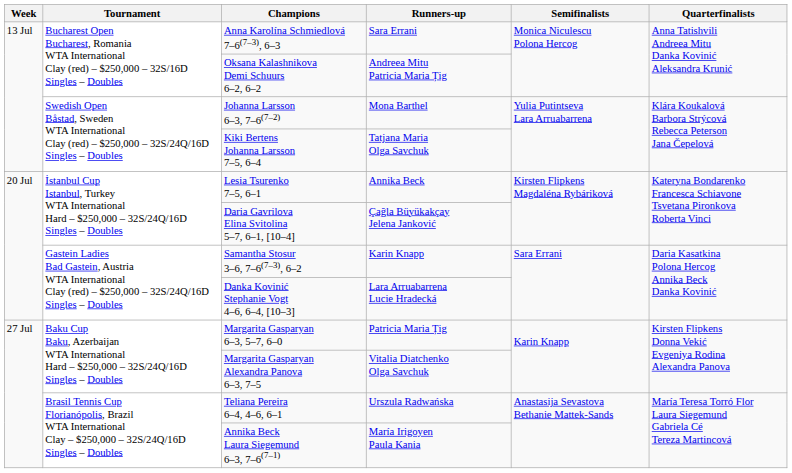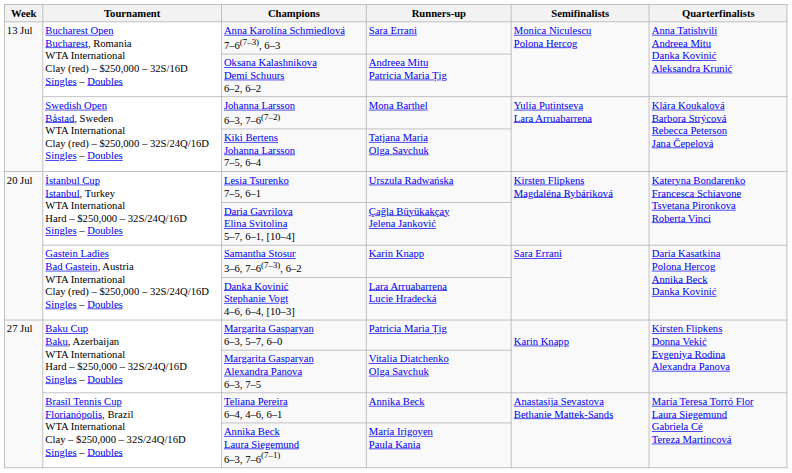(397, 181) Annika Beck -> (411, 181) Urszula Radwańska
(411, 401) Urszula Radwańska -> (397, 401) Annika Beck
